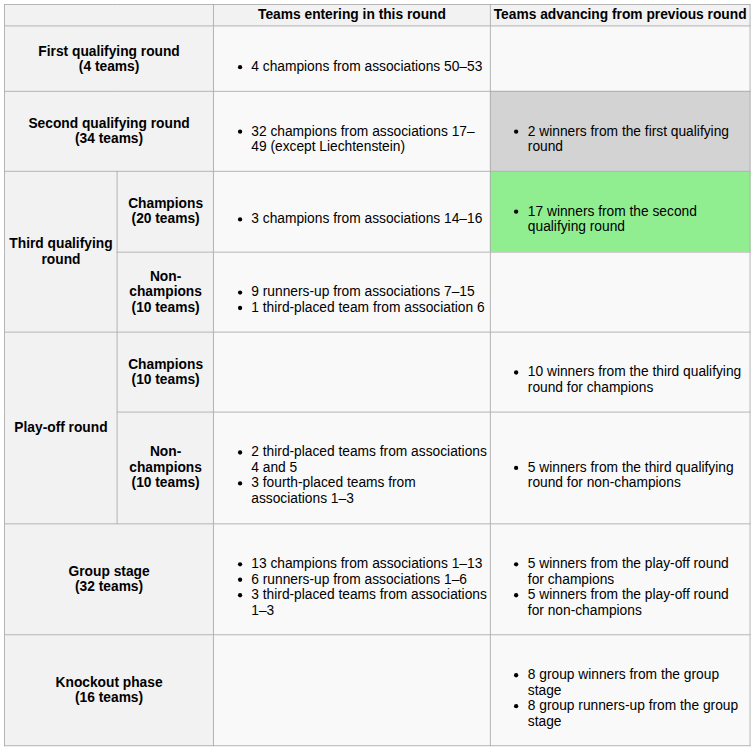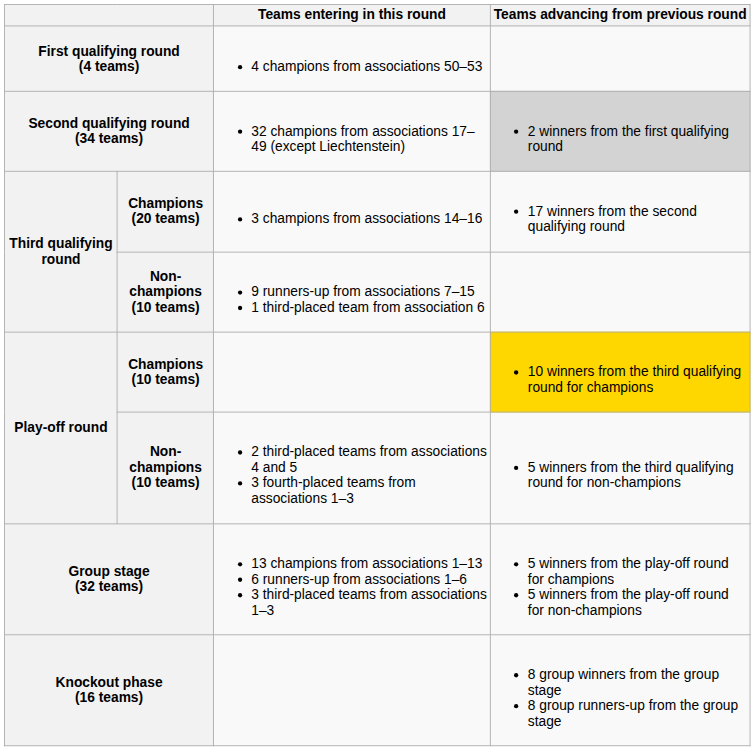(620, 219) lightgreen background -> (620, 219) no background
(620, 380) no background -> (620, 380) gold background
